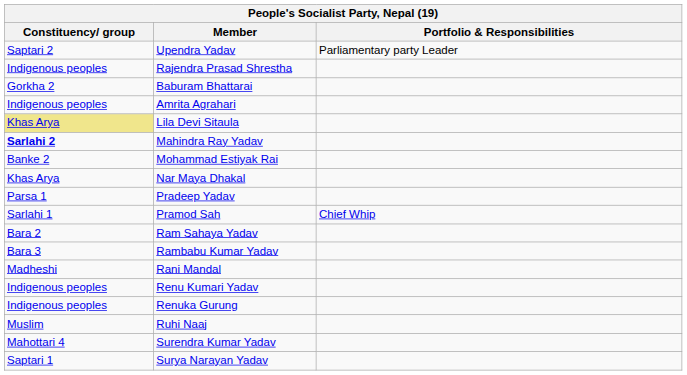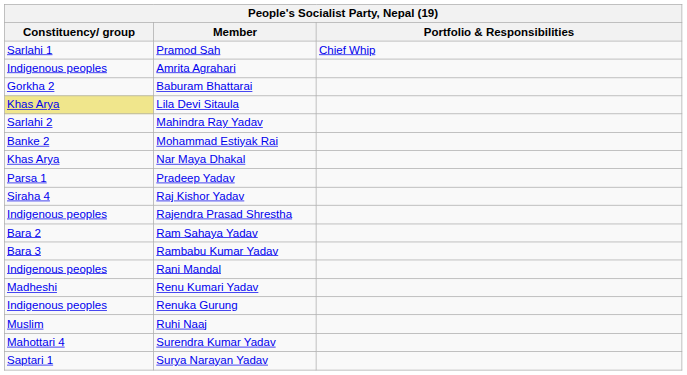- row: (196, 50)
rows swapped: (188, 214) <-> (224, 68)
rows swapped: (196, 104) <-> (204, 86)
(31, 141) bold -> (30, 123) normal
+ row: (200, 196)
(32, 269) Madheshi -> (57, 269) Indigenous peoples
(57, 287) Indigenous peoples -> (32, 287) Madheshi
